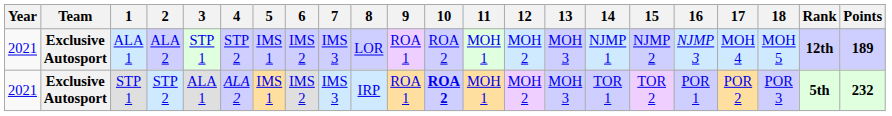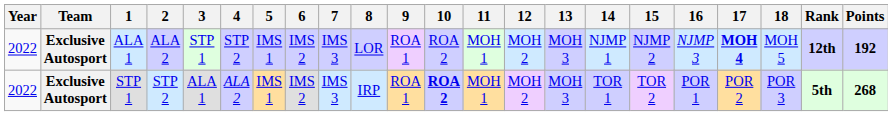(22, 49) 2021 -> (22, 49) 2022
(738, 49) normal -> (739, 49) bold
(863, 49) 189 -> (865, 49) 192
(22, 90) 2021 -> (22, 90) 2022
(863, 90) 232 -> (865, 90) 268
